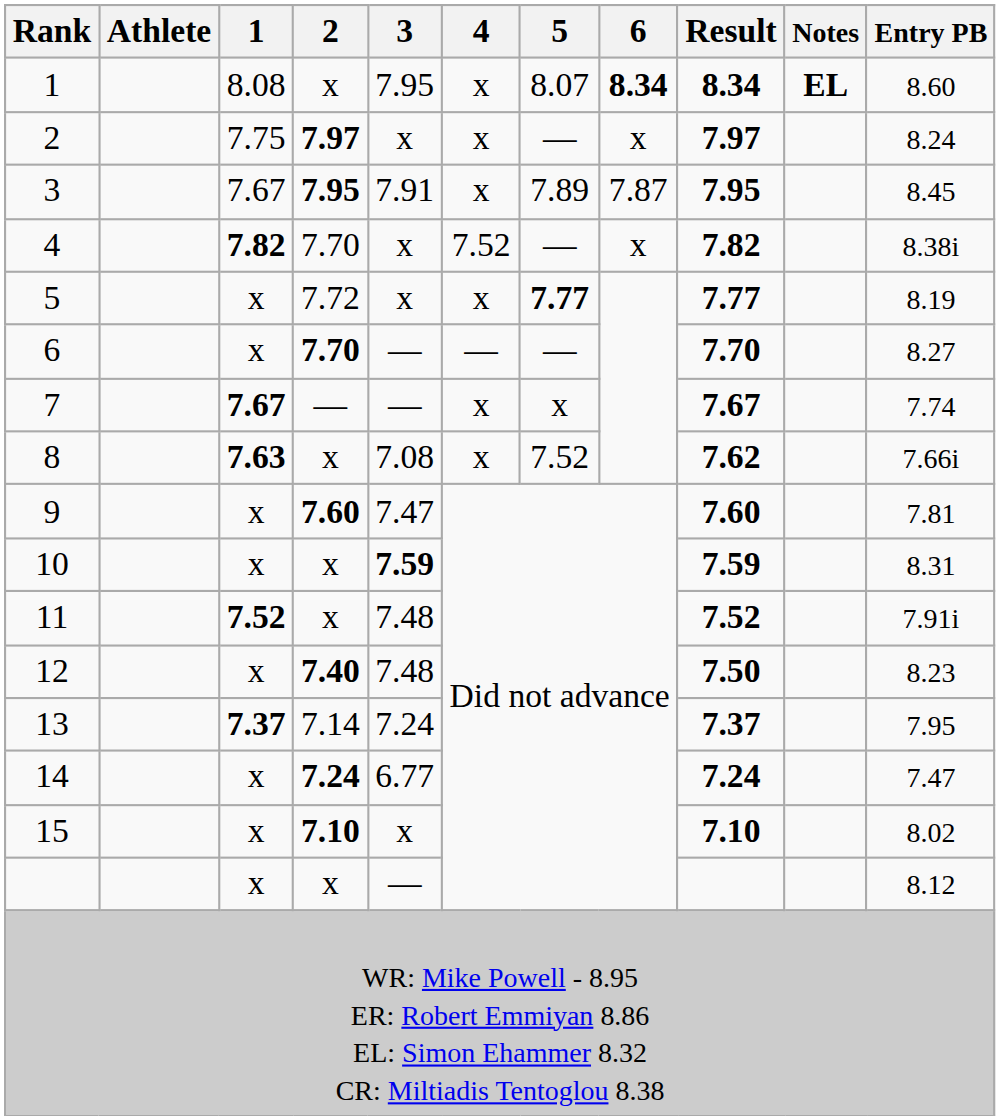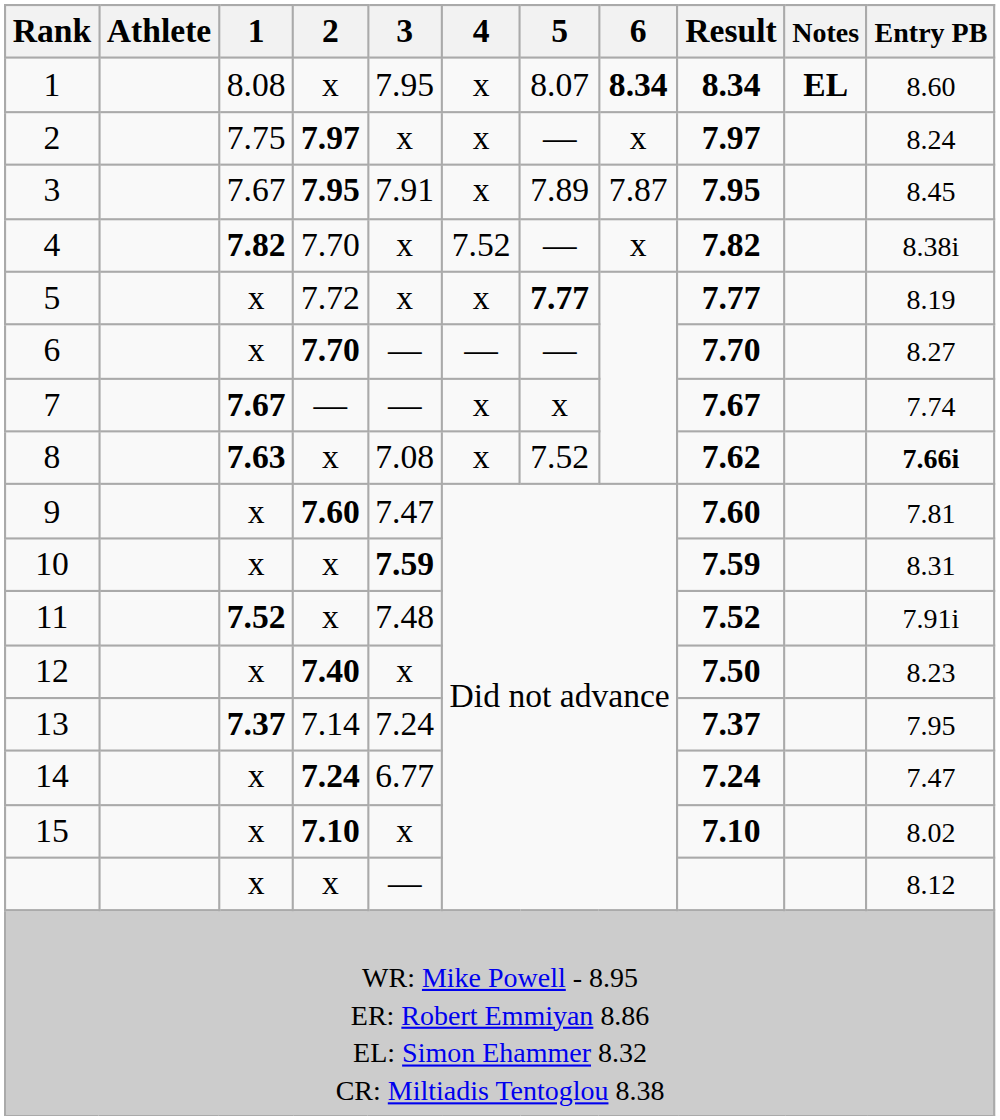(931, 459) normal -> (931, 457) bold
(405, 670) 7.48 -> (405, 670) x
